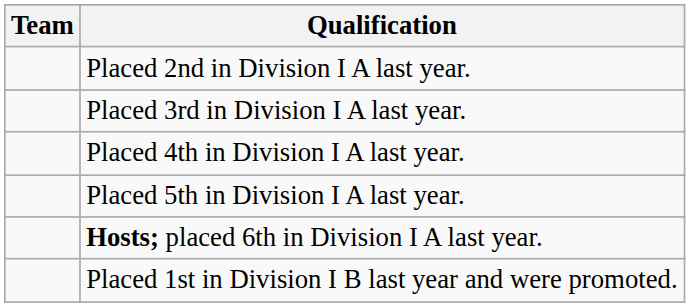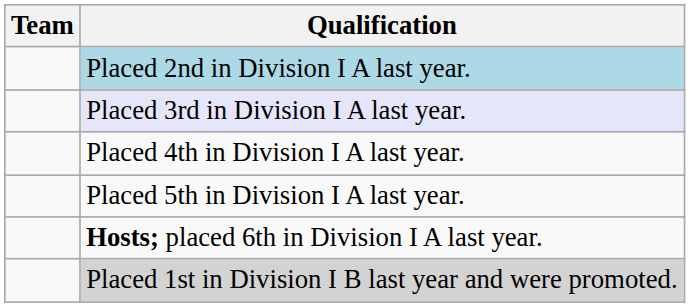(278, 68) no background -> (278, 68) lightblue background
(276, 110) no background -> (276, 110) lavender background
(382, 279) no background -> (382, 279) lightgrey background
